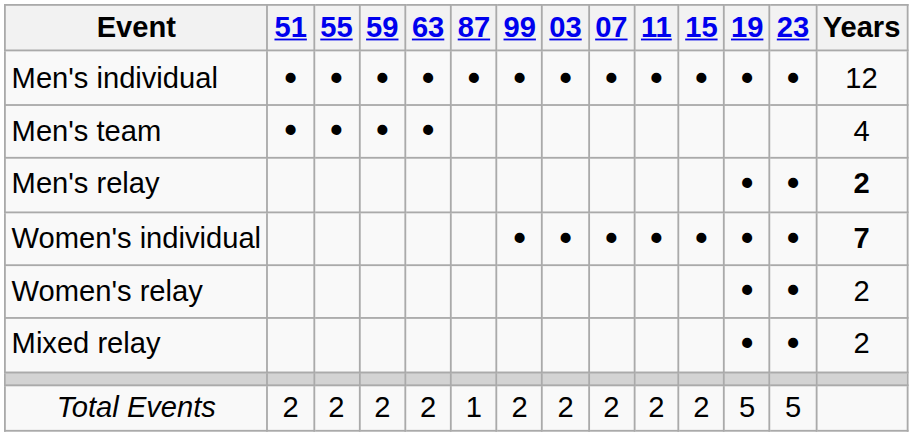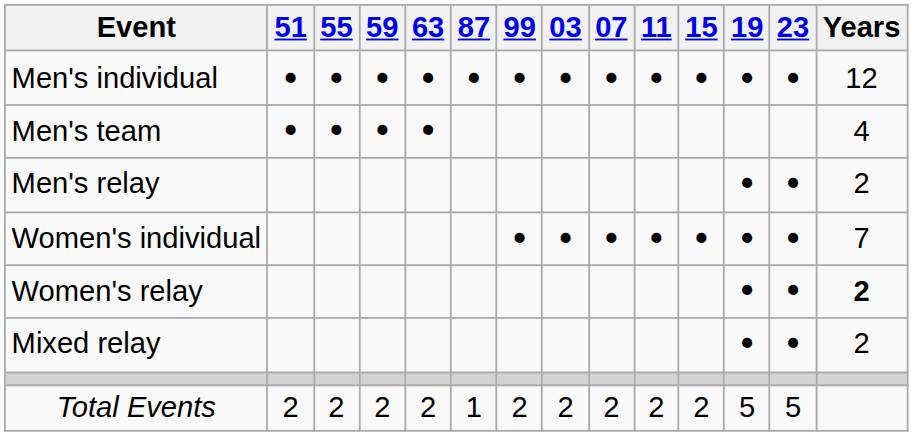(862, 184) bold -> (862, 184) normal
(862, 237) bold -> (862, 237) normal
(862, 291) normal -> (862, 291) bold
